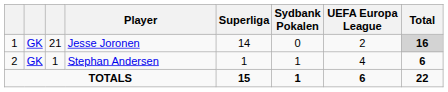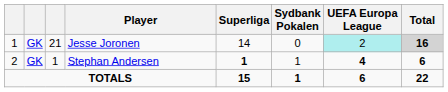(362, 43) no background -> (362, 43) paleturquoise background
(244, 61) normal -> (244, 61) bold
(362, 61) normal -> (362, 61) bold
